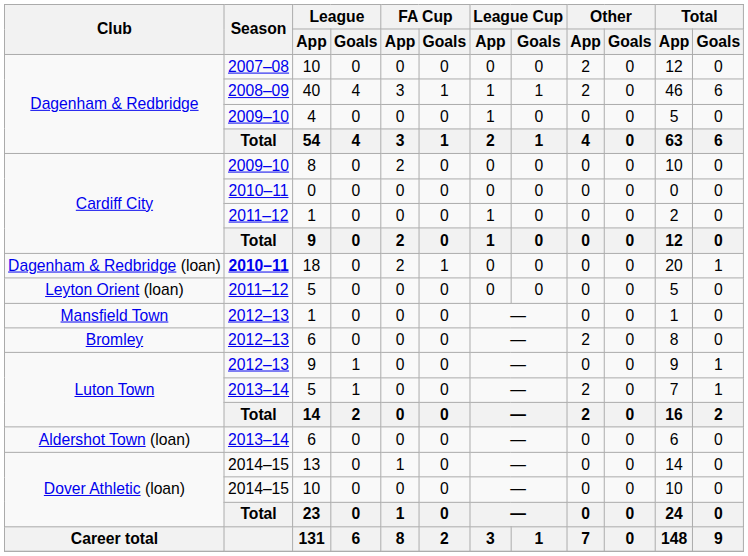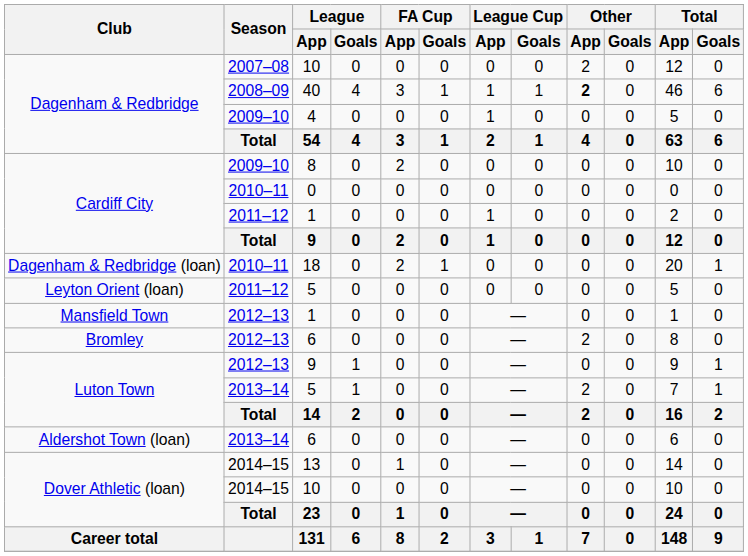(586, 91) normal -> (586, 91) bold
(259, 265) bold -> (259, 265) normal
